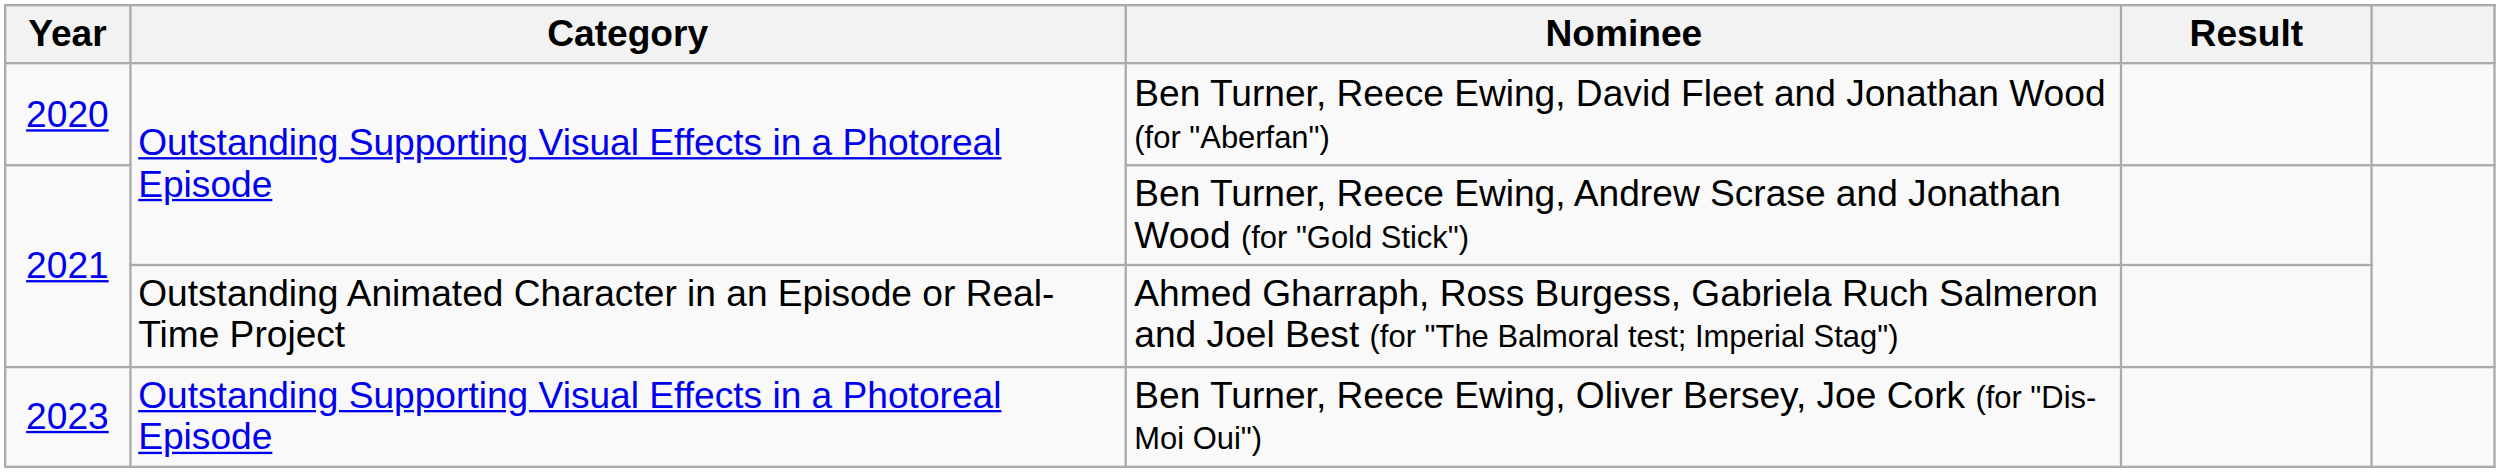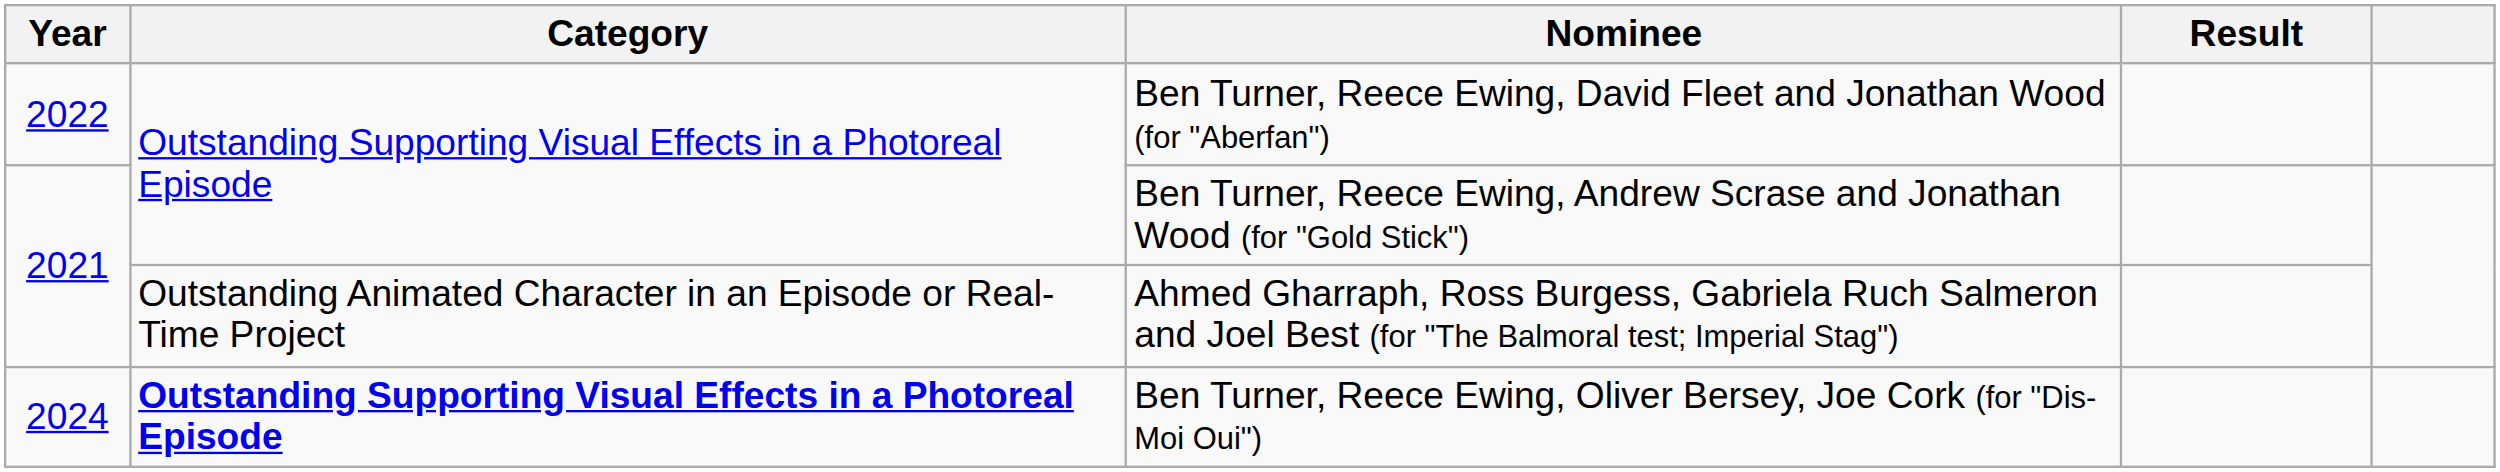(67, 113) 2020 -> (67, 113) 2022
(67, 415) 2023 -> (67, 415) 2024
(570, 415) normal -> (606, 415) bold
